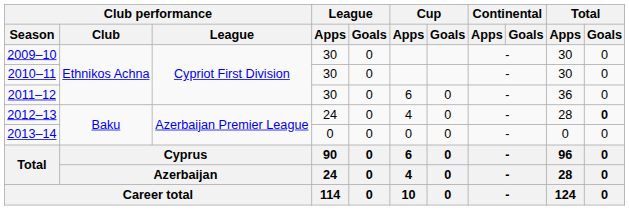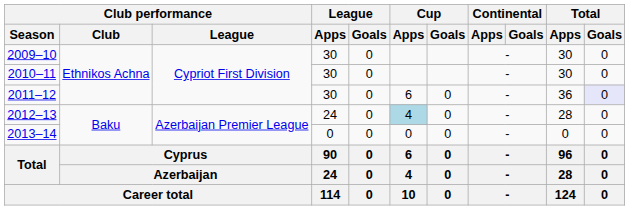(604, 94) no background -> (604, 94) lavender background
(408, 114) no background -> (408, 114) lightblue background
(604, 114) bold -> (604, 114) normal
